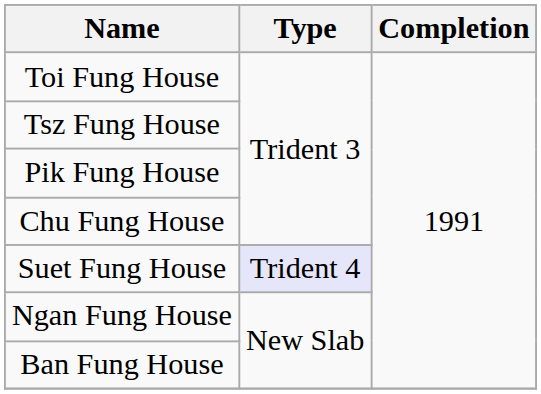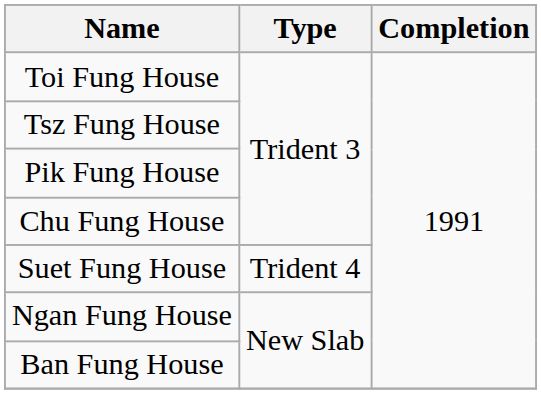(305, 268) lavender background -> (305, 268) no background
